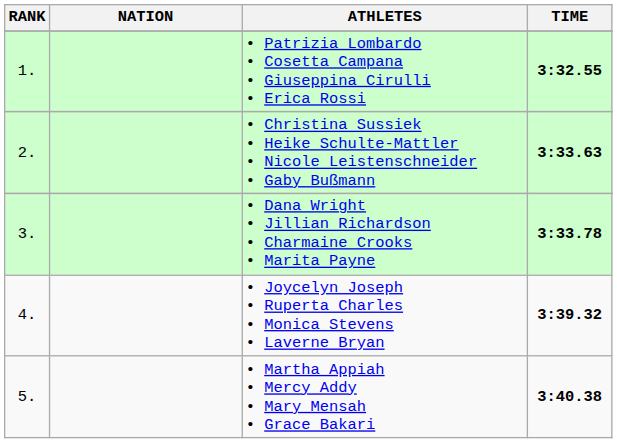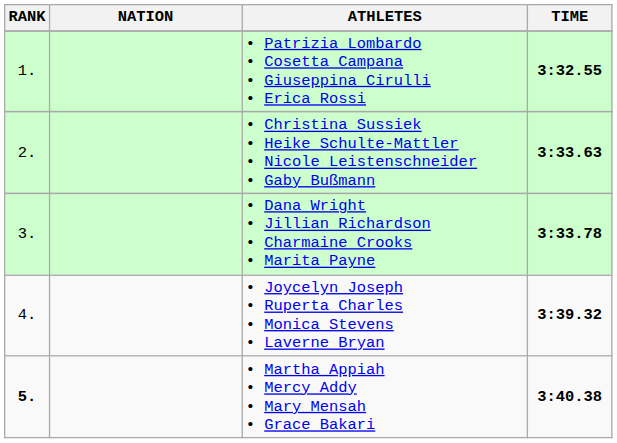(27, 397) normal -> (27, 397) bold
